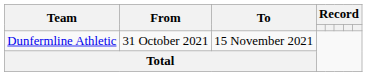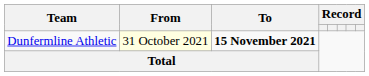(165, 40) no background -> (165, 40) lightyellow background
(264, 40) normal -> (265, 40) bold
